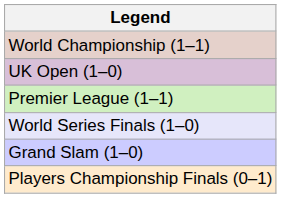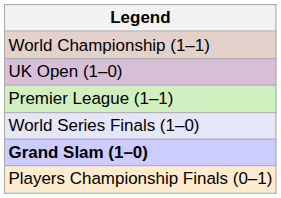(76, 152) normal -> (78, 152) bold
